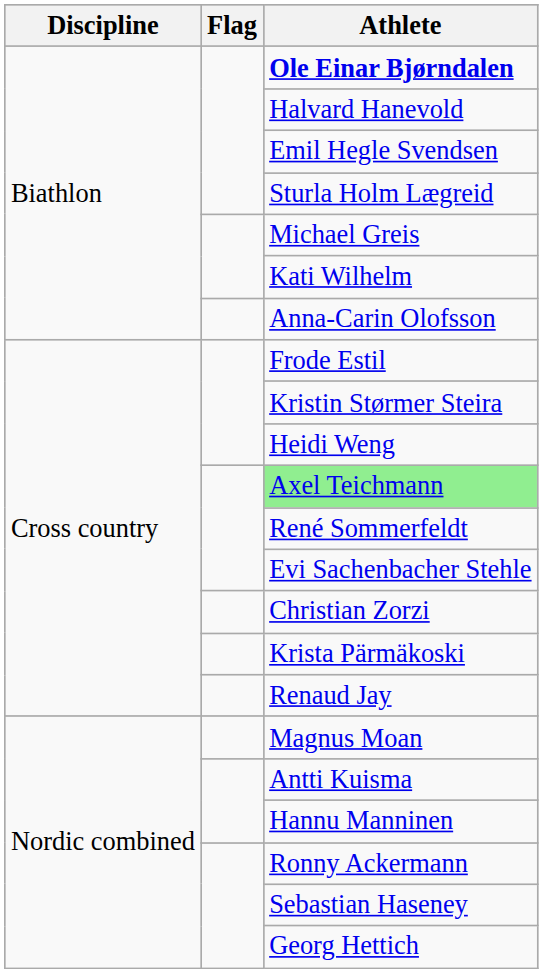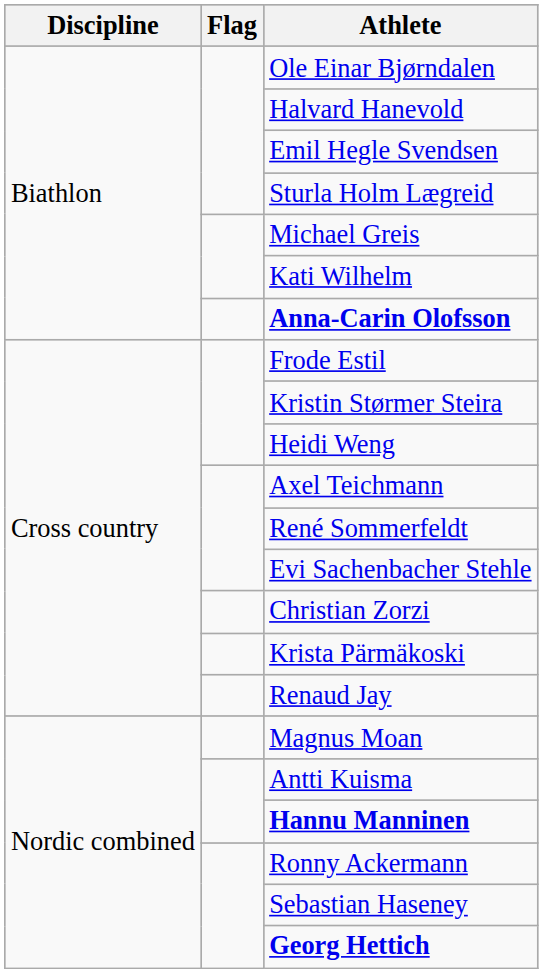(391, 67) bold -> (382, 67) normal
(382, 318) normal -> (390, 318) bold
(356, 485) lightgreen background -> (356, 485) no background
(361, 820) normal -> (369, 820) bold
(344, 946) normal -> (349, 946) bold
